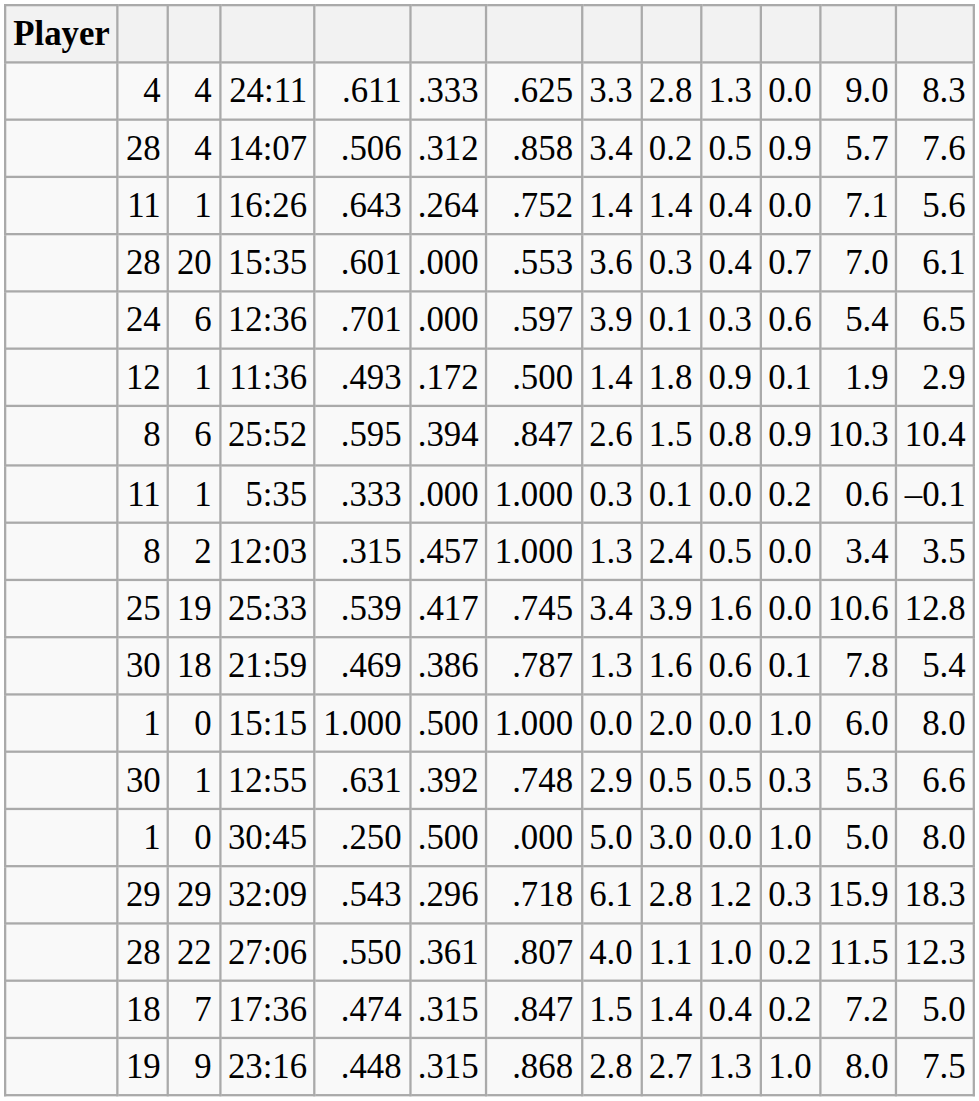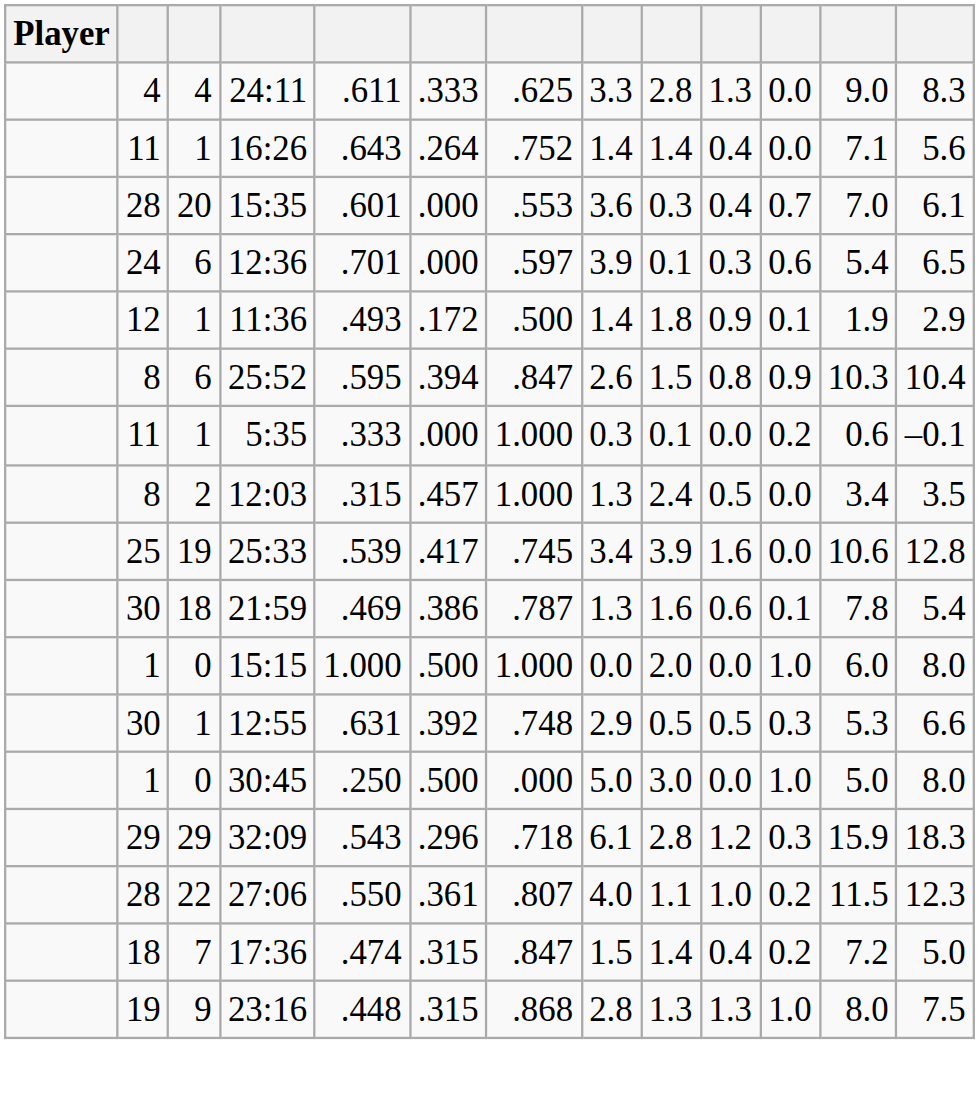- row: (268, 148)
(671, 1066) 2.7 -> (671, 1009) 1.3
